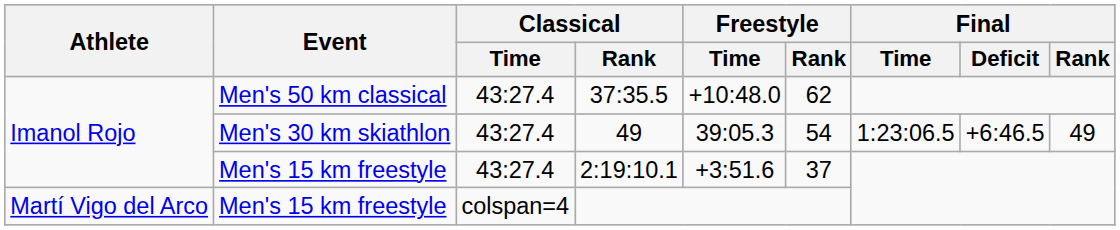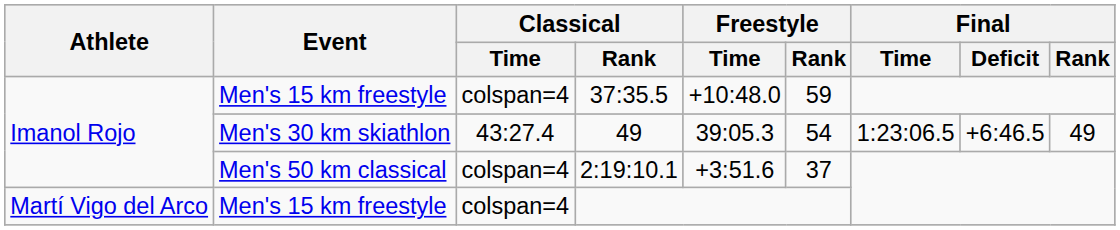(333, 96) Men's 50 km classical -> (333, 96) Men's 15 km freestyle
(515, 96) 43:27.4 -> (515, 96) colspan=4
(819, 96) 62 -> (819, 96) 59
(333, 170) Men's 15 km freestyle -> (333, 170) Men's 50 km classical
(515, 170) 43:27.4 -> (515, 170) colspan=4
